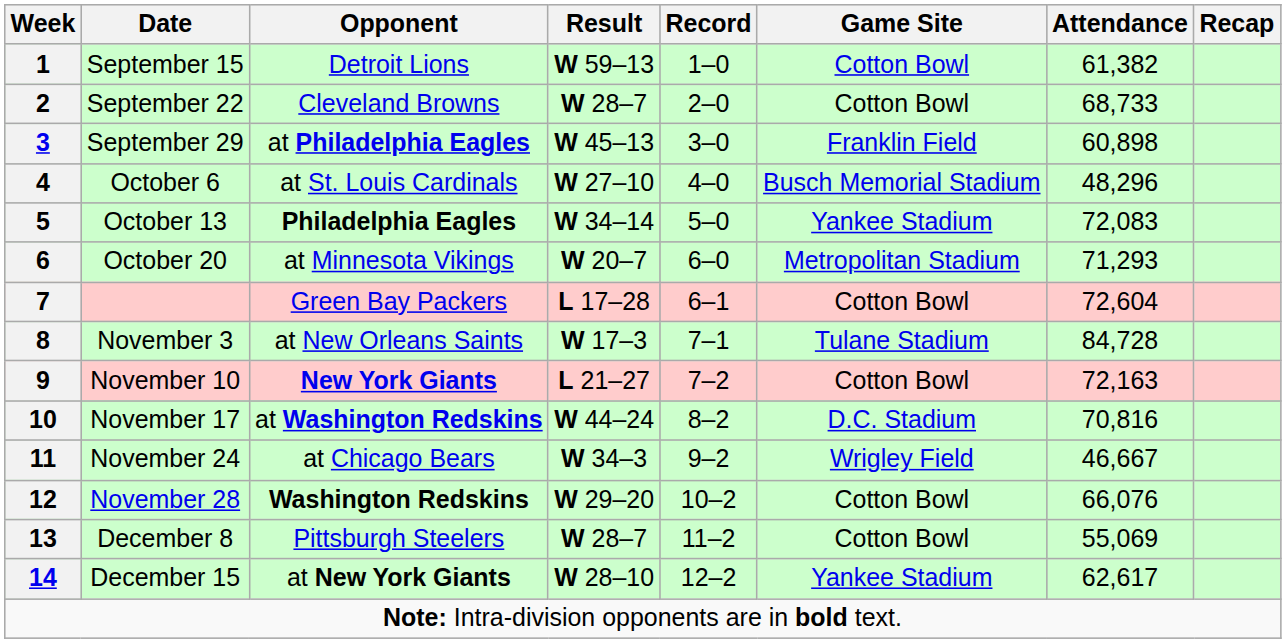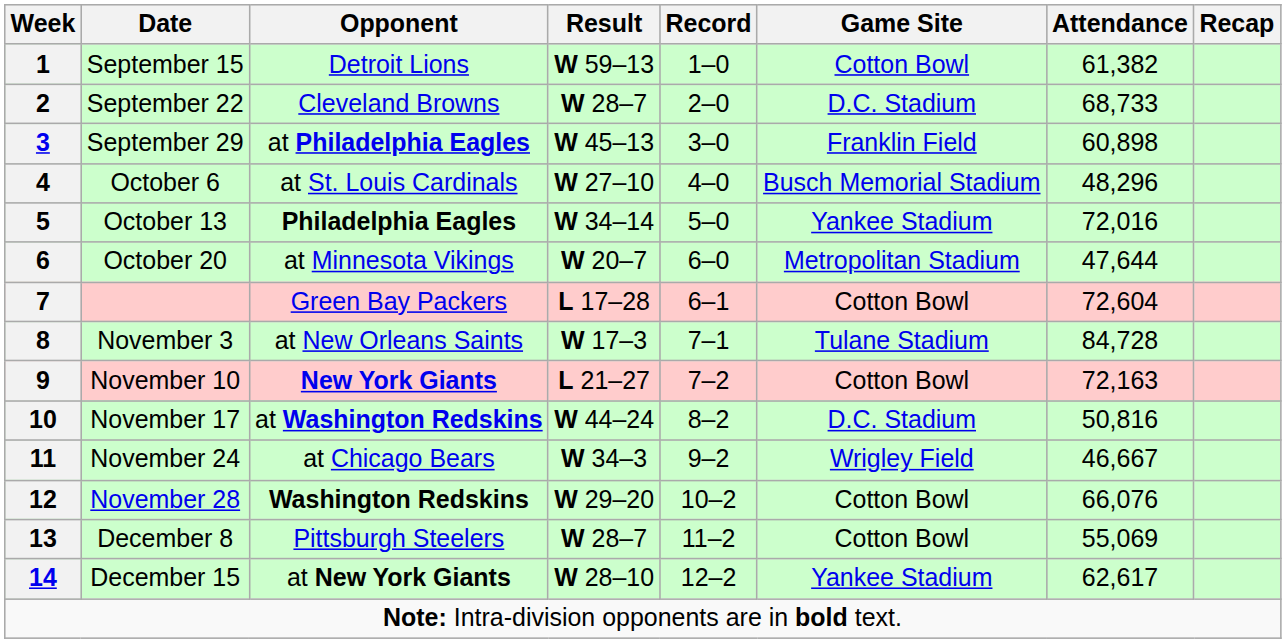(902, 103) Cotton Bowl -> (902, 103) D.C. Stadium
(1120, 222) 72,083 -> (1120, 222) 72,016
(1120, 261) 71,293 -> (1120, 261) 47,644
(1120, 420) 70,816 -> (1120, 420) 50,816
